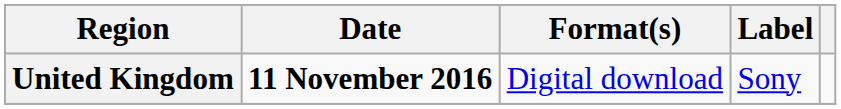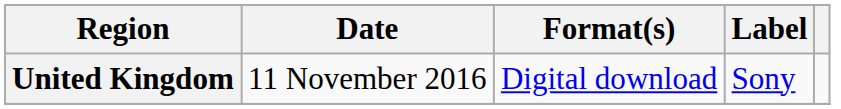(370, 78) bold -> (367, 78) normal
